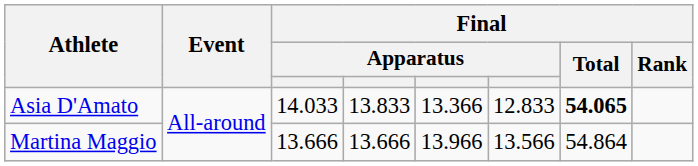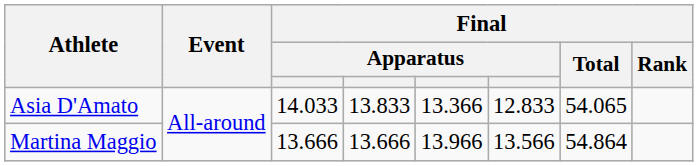(596, 105) bold -> (596, 105) normal
